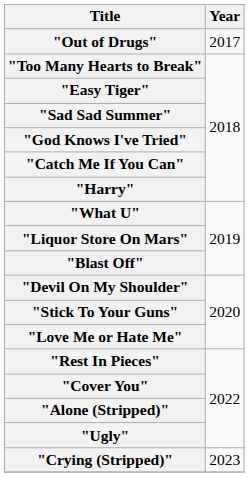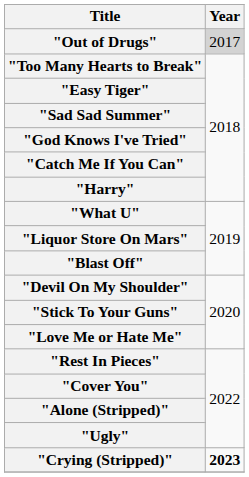(225, 41) no background -> (225, 41) lightgrey background
(225, 459) normal -> (225, 459) bold
